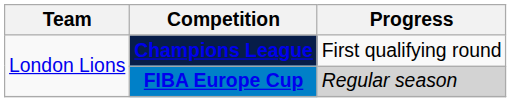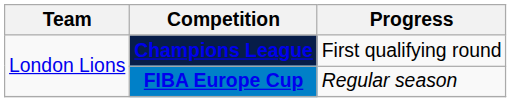(390, 81) lightgrey background -> (390, 81) no background
